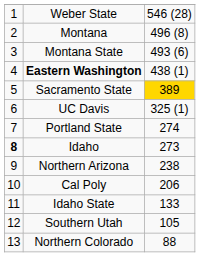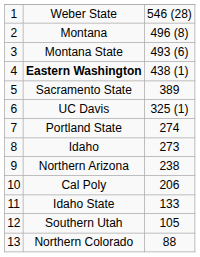(169, 90) gold background -> (169, 90) no background
(14, 147) bold -> (14, 147) normal
